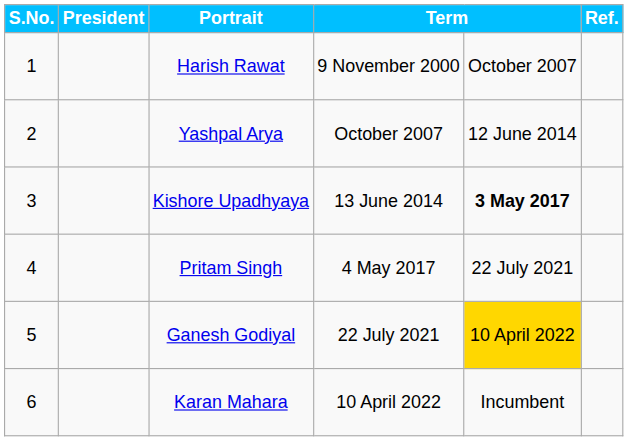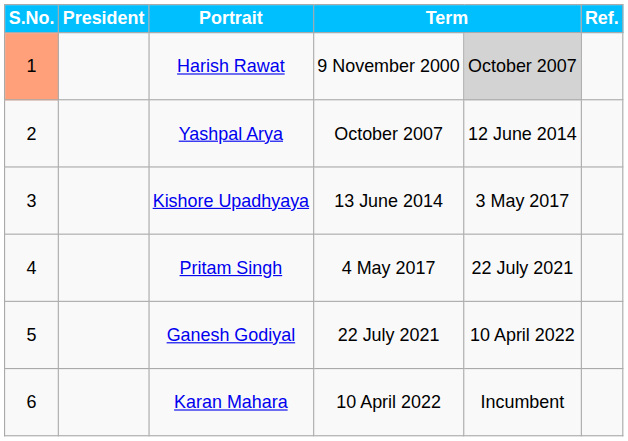(32, 66) no background -> (32, 66) lightsalmon background
(522, 66) no background -> (522, 66) lightgrey background
(522, 200) bold -> (522, 200) normal
(522, 335) gold background -> (522, 335) no background
